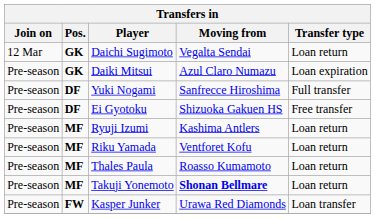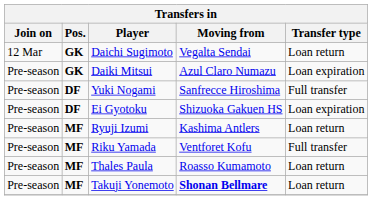(322, 109) Free transfer -> (326, 109) Loan expiration
(320, 147) Loan return -> (318, 147) Full transfer
- row: (126, 204)
